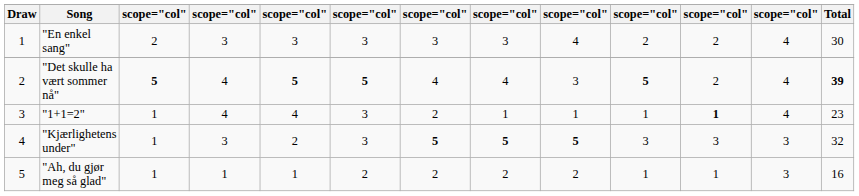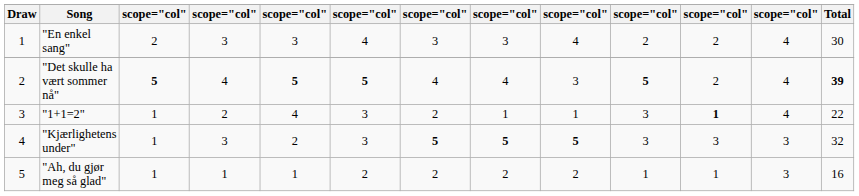(365, 40) 3 -> (365, 40) 4
(225, 114) 4 -> (225, 114) 2
(646, 114) 1 -> (646, 114) 3
(837, 114) 23 -> (837, 114) 22
